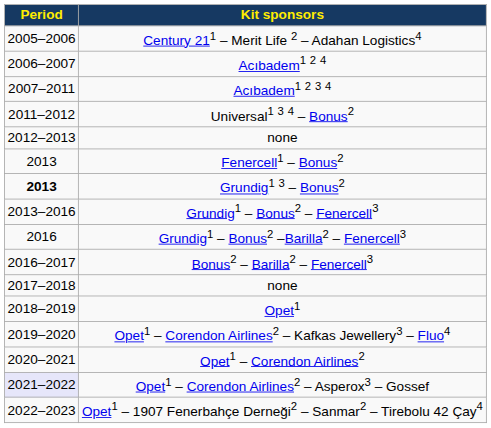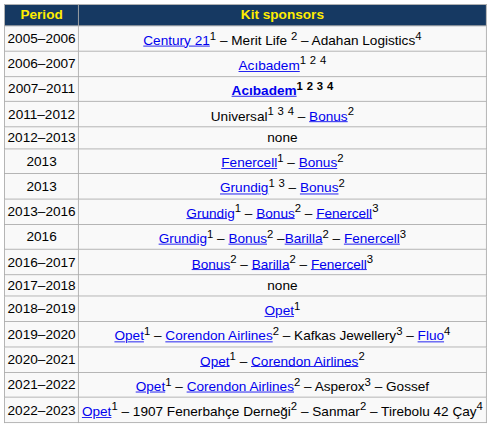(282, 89) normal -> (282, 89) bold
(42, 186) bold -> (42, 186) normal
(42, 384) lavender background -> (42, 384) no background
